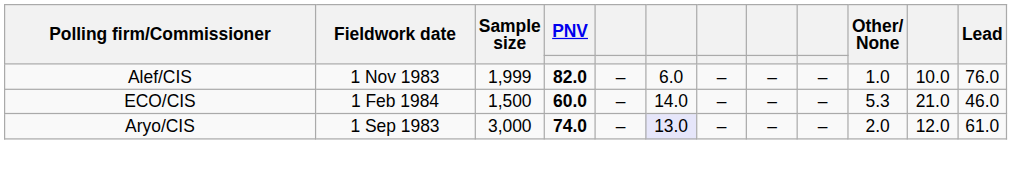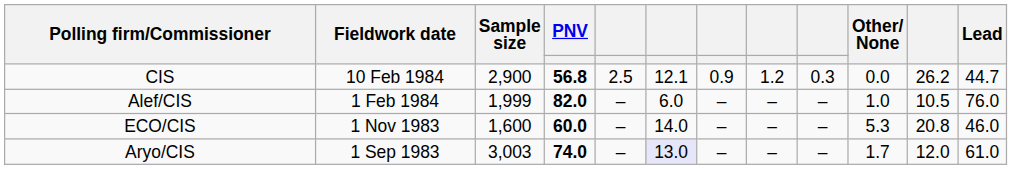+ row: (160, 77)
(395, 77) 1 Nov 1983 -> (395, 102) 1 Feb 1984
(933, 77) 10.0 -> (933, 102) 10.5
(395, 102) 1 Feb 1984 -> (395, 127) 1 Nov 1983
(510, 102) 1,500 -> (510, 127) 1,600
(933, 102) 21.0 -> (933, 127) 20.8
(510, 127) 3,000 -> (510, 152) 3,003
(878, 127) 2.0 -> (878, 152) 1.7
